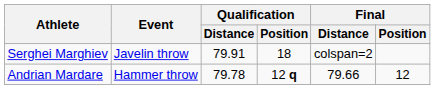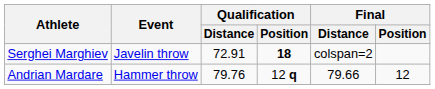(229, 54) 79.91 -> (229, 54) 72.91
(284, 54) normal -> (284, 54) bold
(229, 75) 79.78 -> (229, 75) 79.76
